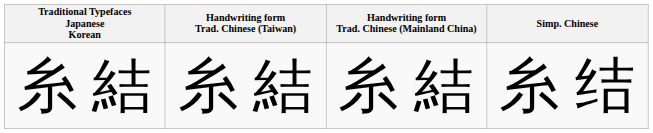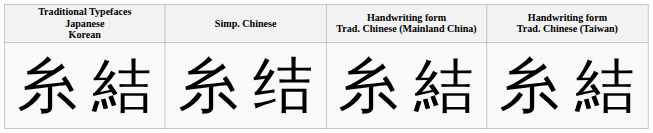columns swapped: (567, 23) <-> (246, 23)
